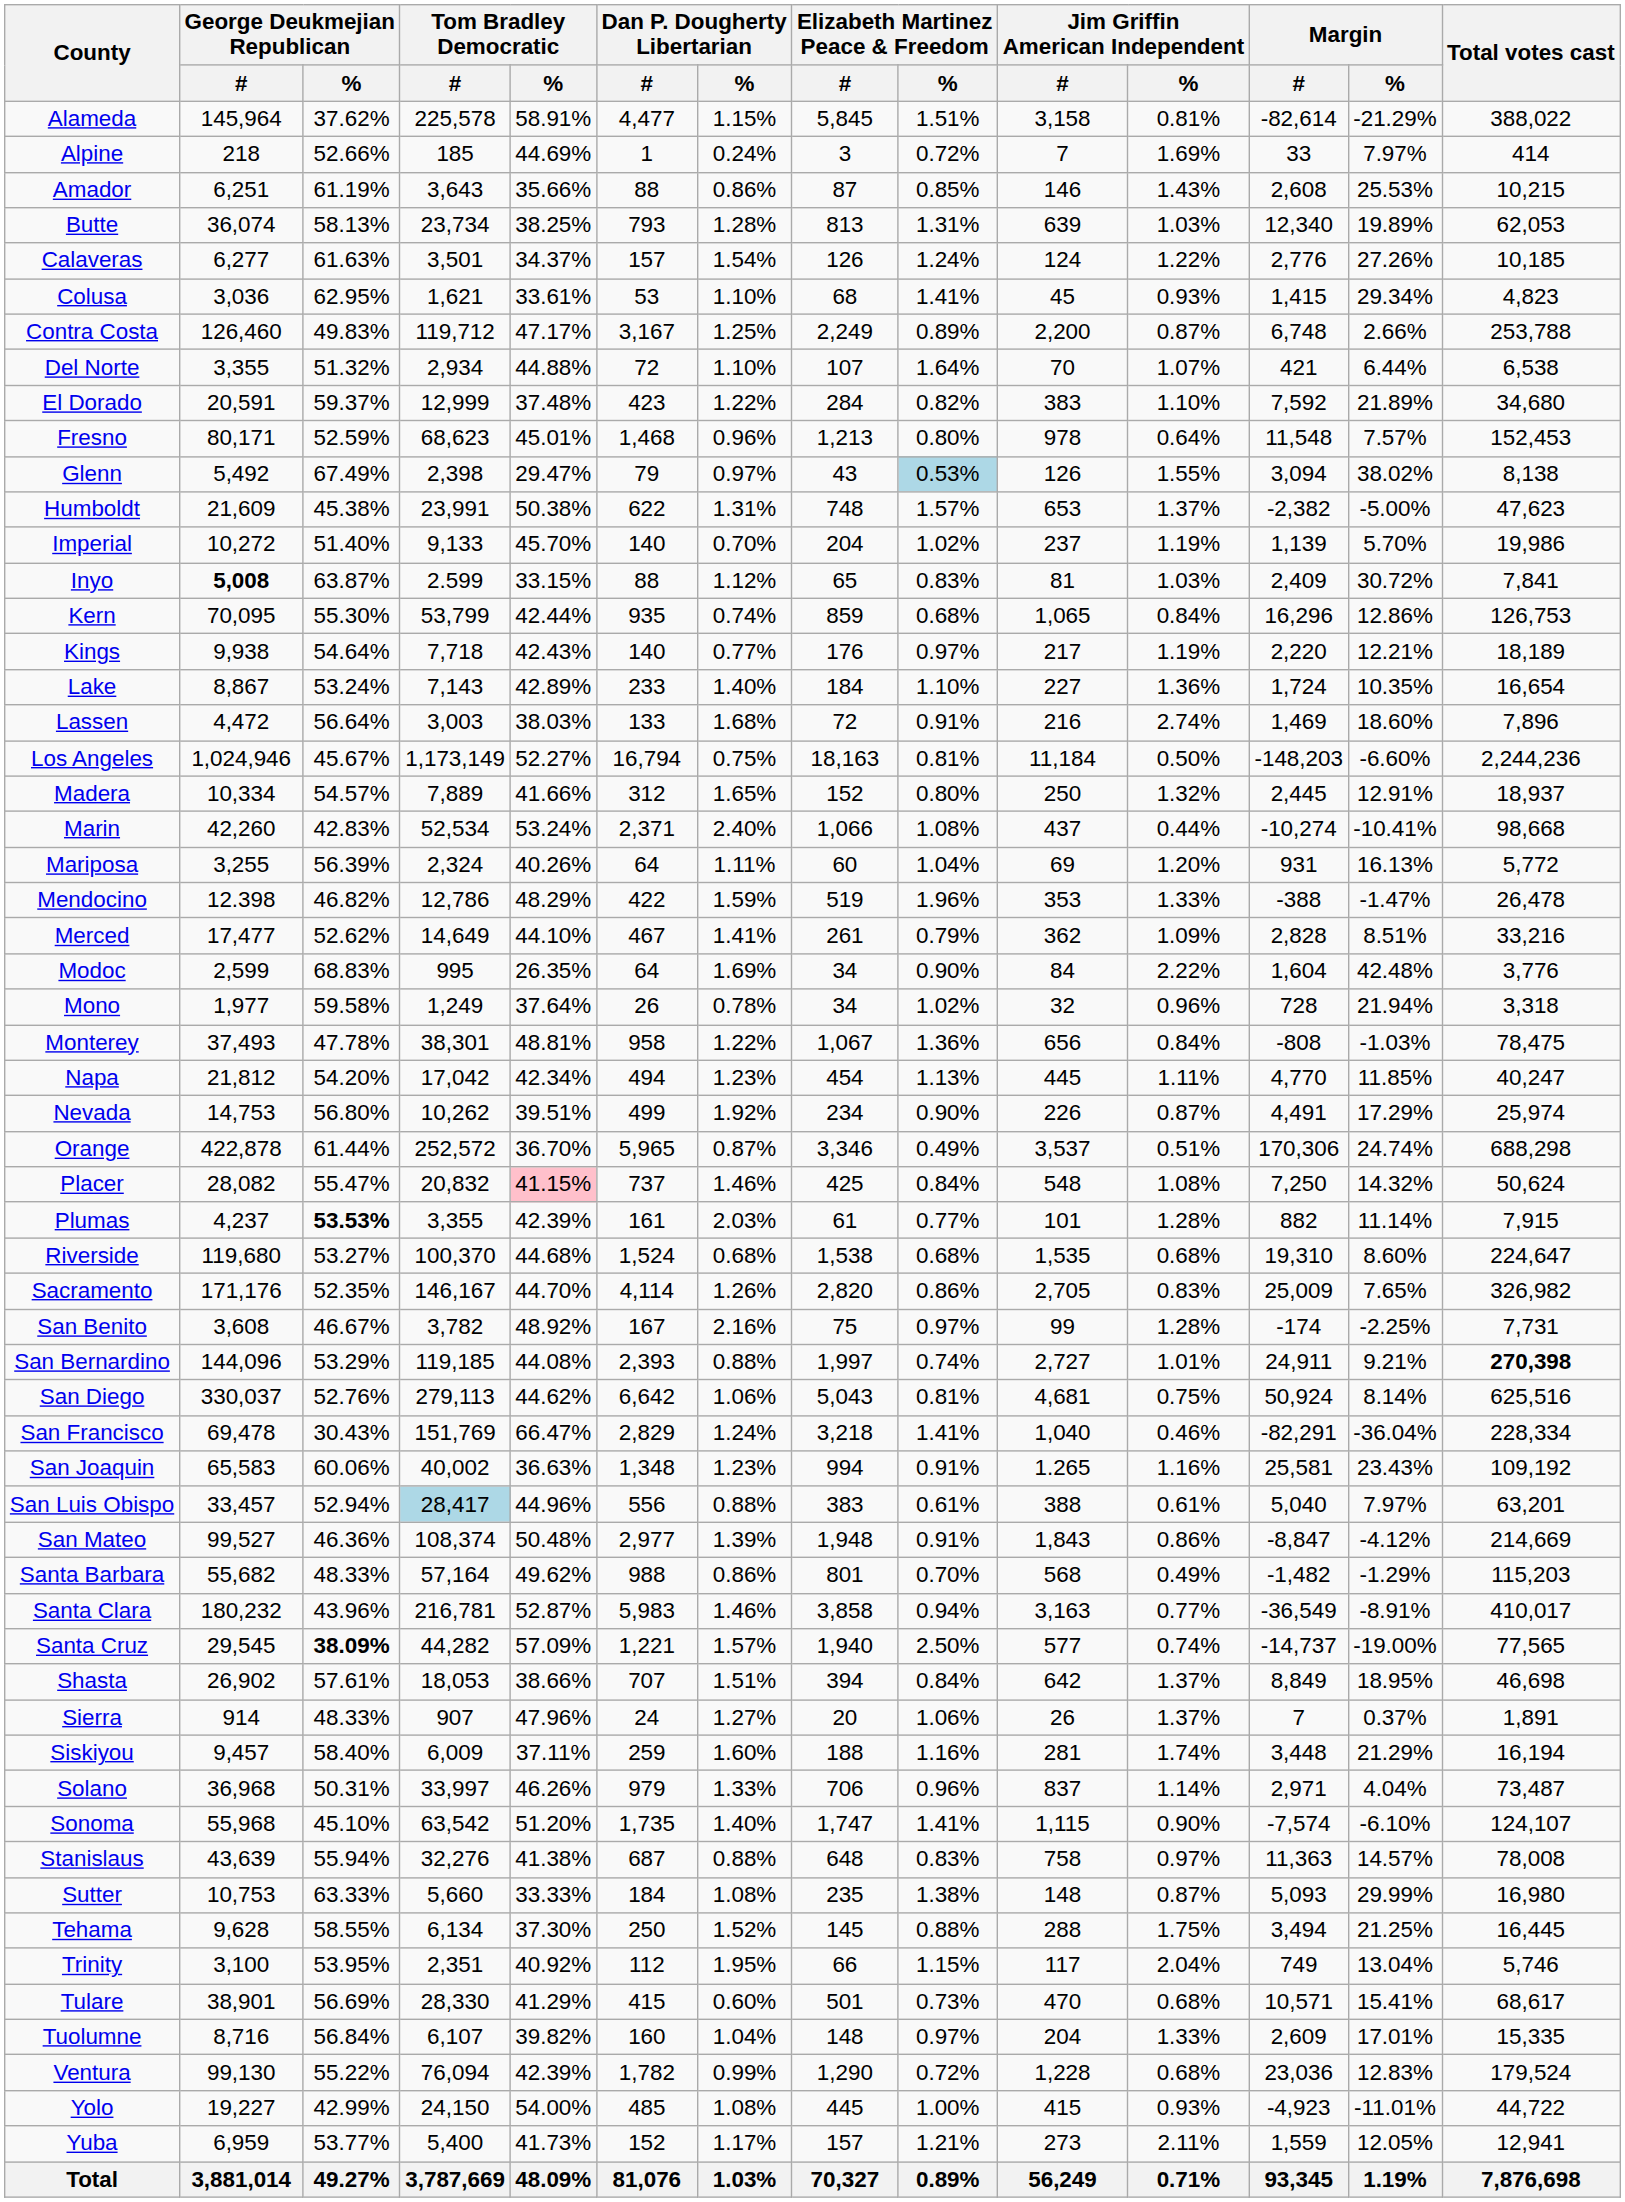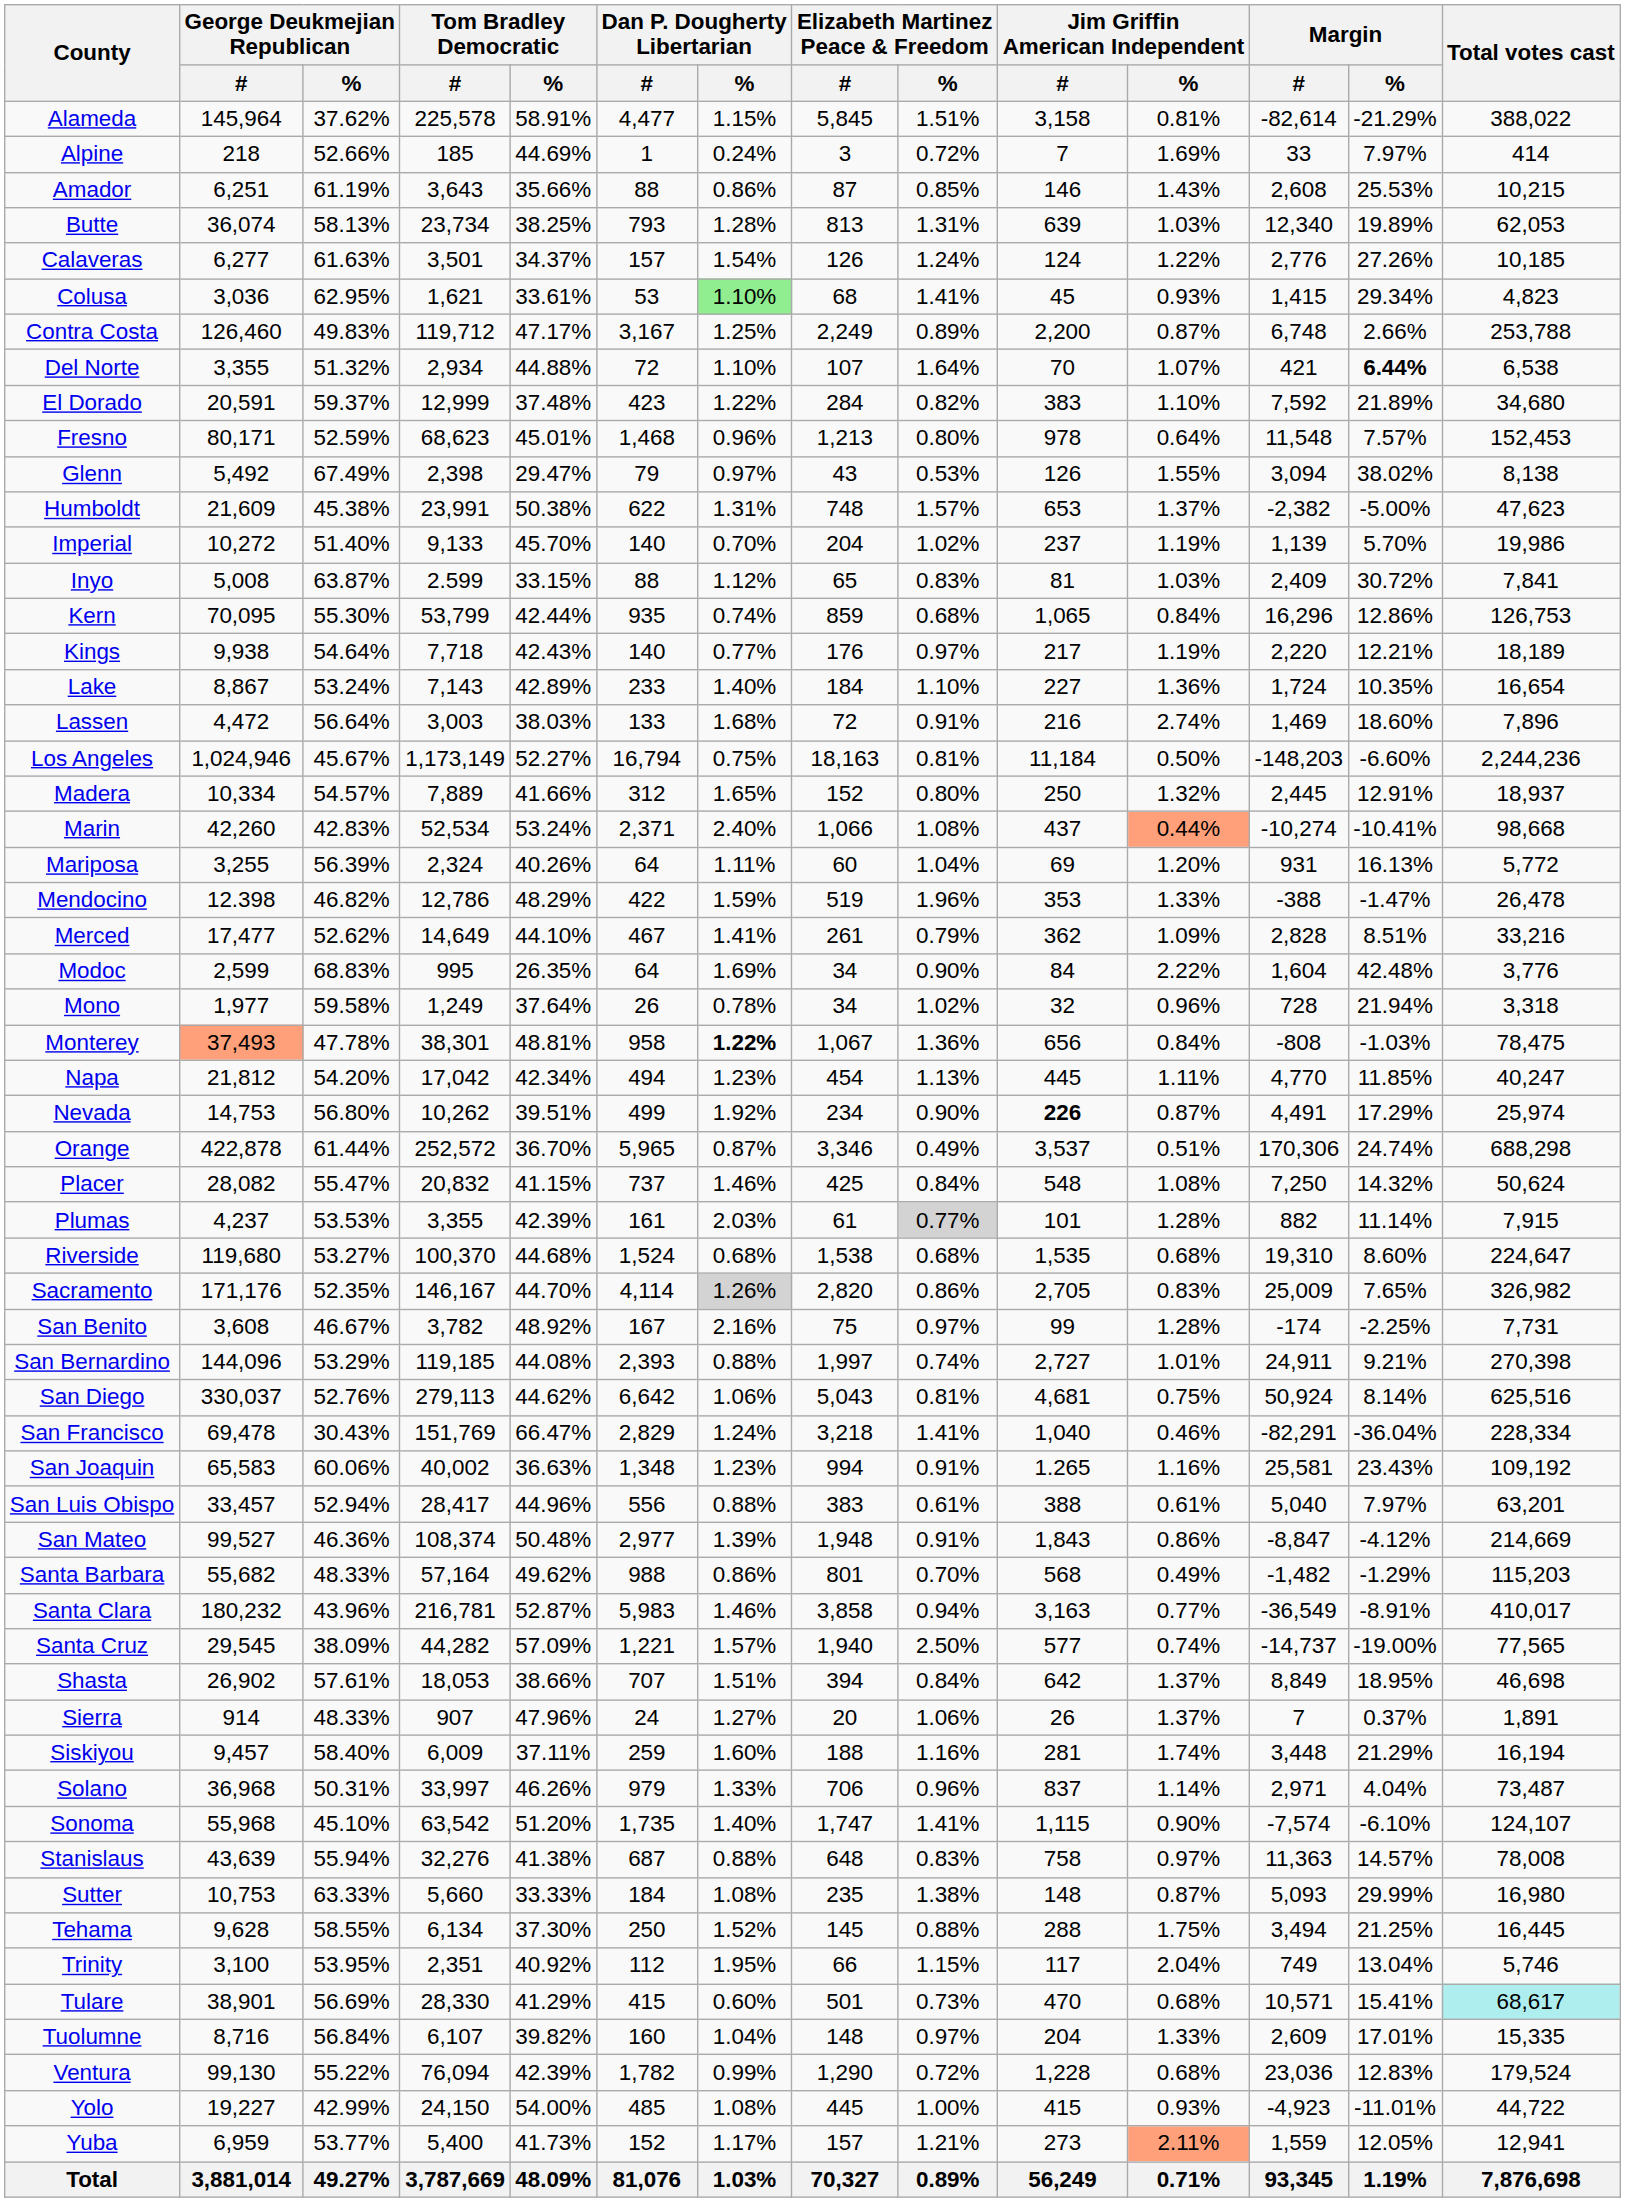(745, 296) no background -> (745, 296) lightgreen background
(1395, 367) normal -> (1395, 367) bold
(948, 473) lightblue background -> (948, 473) no background
(241, 580) bold -> (241, 580) normal
(1188, 829) no background -> (1188, 829) lightsalmon background
(241, 1042) no background -> (241, 1042) lightsalmon background
(745, 1042) normal -> (745, 1042) bold
(1062, 1113) normal -> (1062, 1113) bold
(553, 1184) pink background -> (553, 1184) no background
(352, 1219) bold -> (352, 1219) normal
(948, 1219) no background -> (948, 1219) lightgrey background
(745, 1290) no background -> (745, 1290) lightgrey background
(1531, 1361) bold -> (1531, 1361) normal
(455, 1503) lightblue background -> (455, 1503) no background
(352, 1646) bold -> (352, 1646) normal
(1531, 2001) no background -> (1531, 2001) paleturquoise background
(1188, 2143) no background -> (1188, 2143) lightsalmon background
